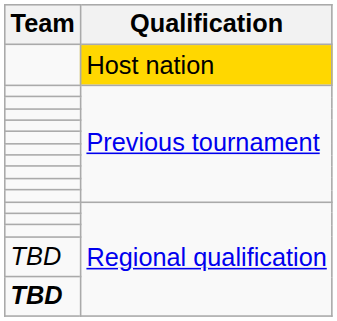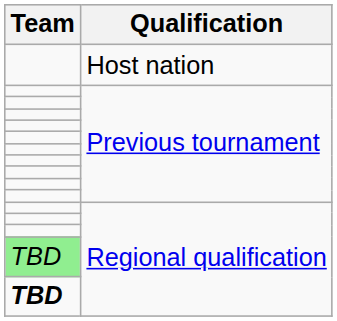(150, 64) gold background -> (150, 64) no background
(36, 256) no background -> (36, 256) lightgreen background
